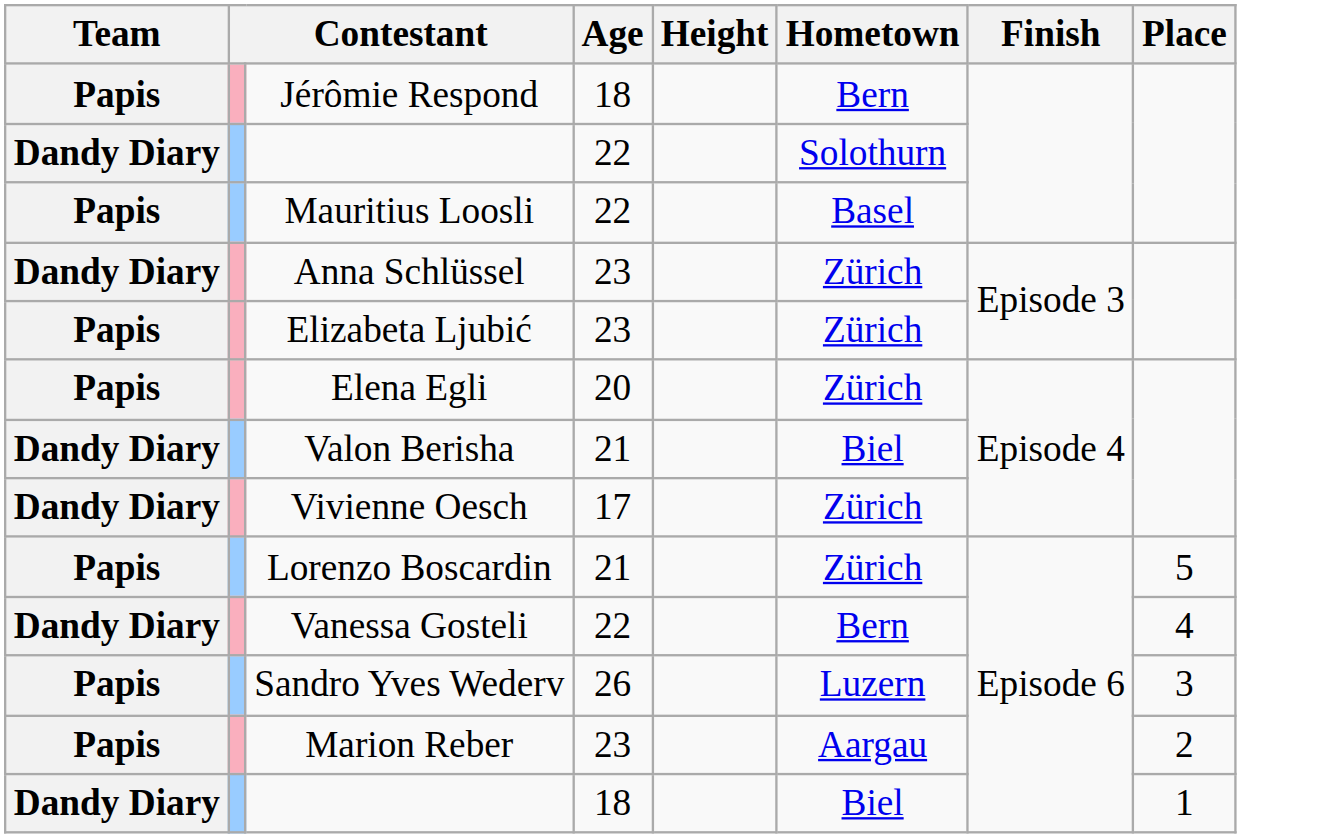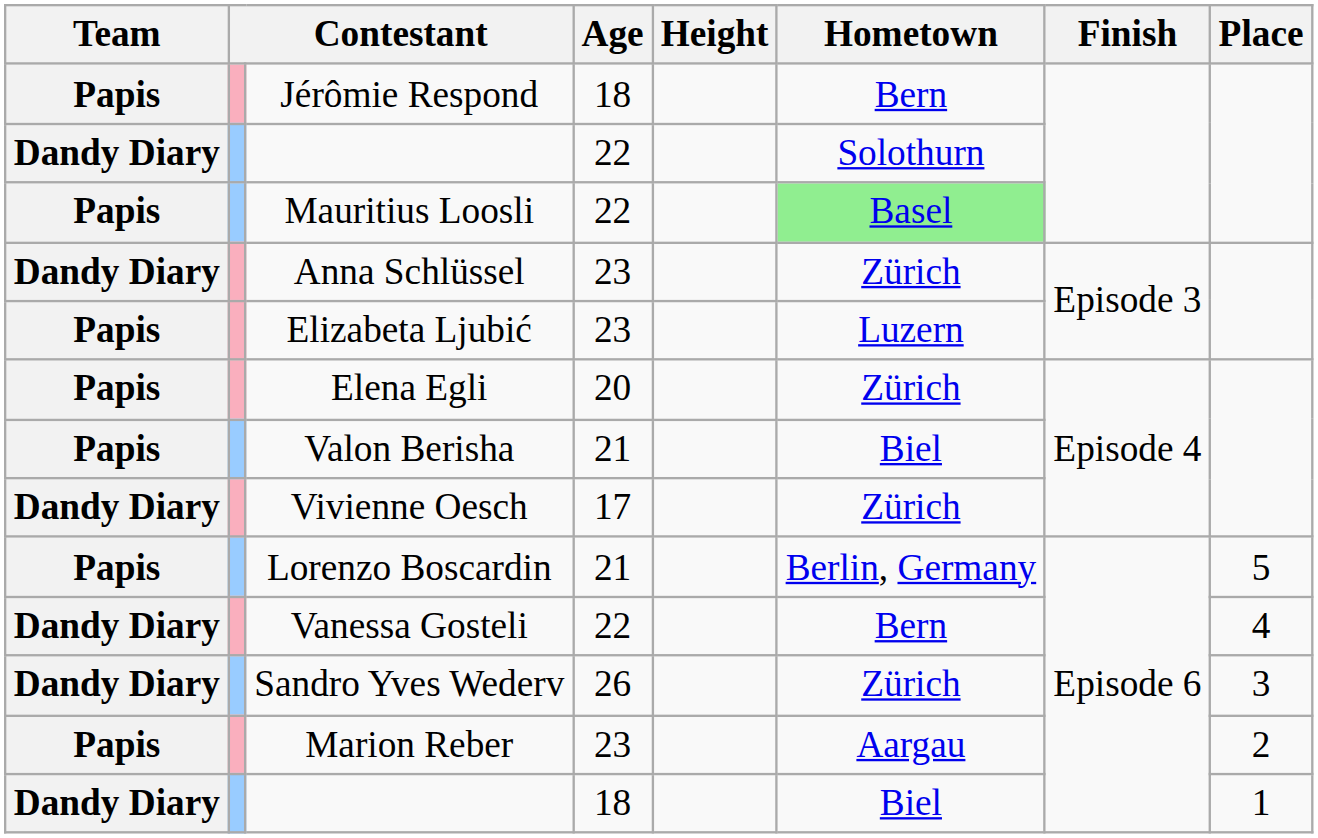(873, 211) no background -> (911, 211) lightgreen background
(873, 329) Zürich -> (911, 329) Luzern
(117, 447) Dandy Diary -> (117, 447) Papis
(873, 566) Zürich -> (911, 566) Berlin, Germany
(117, 684) Papis -> (117, 684) Dandy Diary
(873, 684) Luzern -> (911, 684) Zürich
